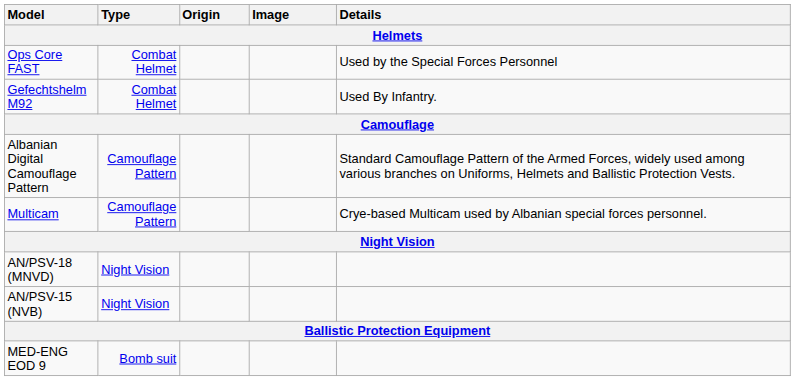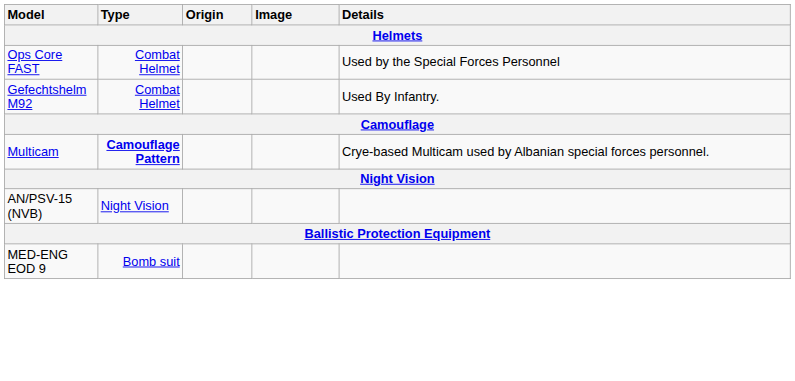- row: (42, 166)
(142, 214) normal -> (143, 151) bold
- row: (40, 269)
